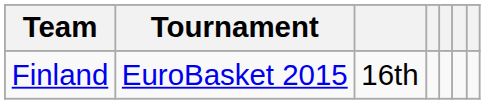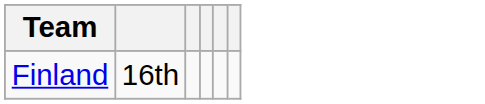- column: (235, 27)
